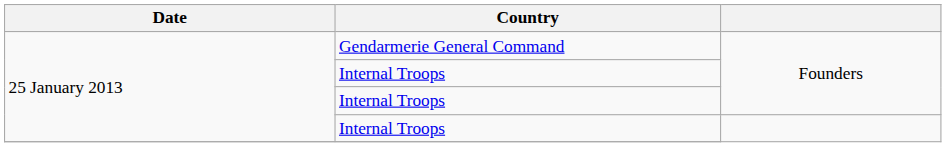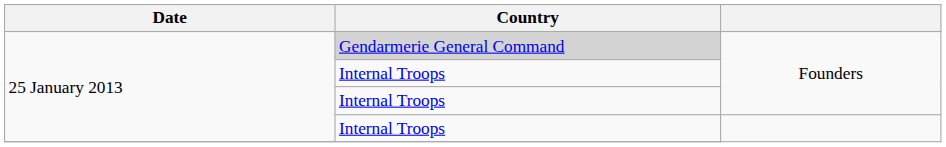(452, 45) no background -> (452, 45) lightgrey background
